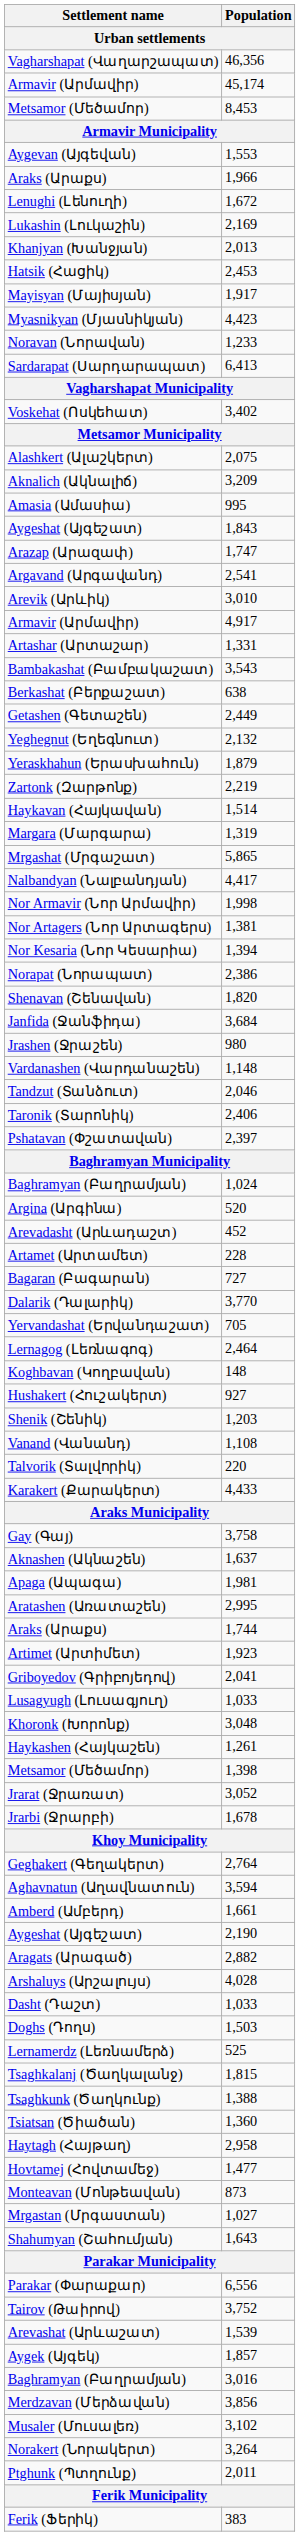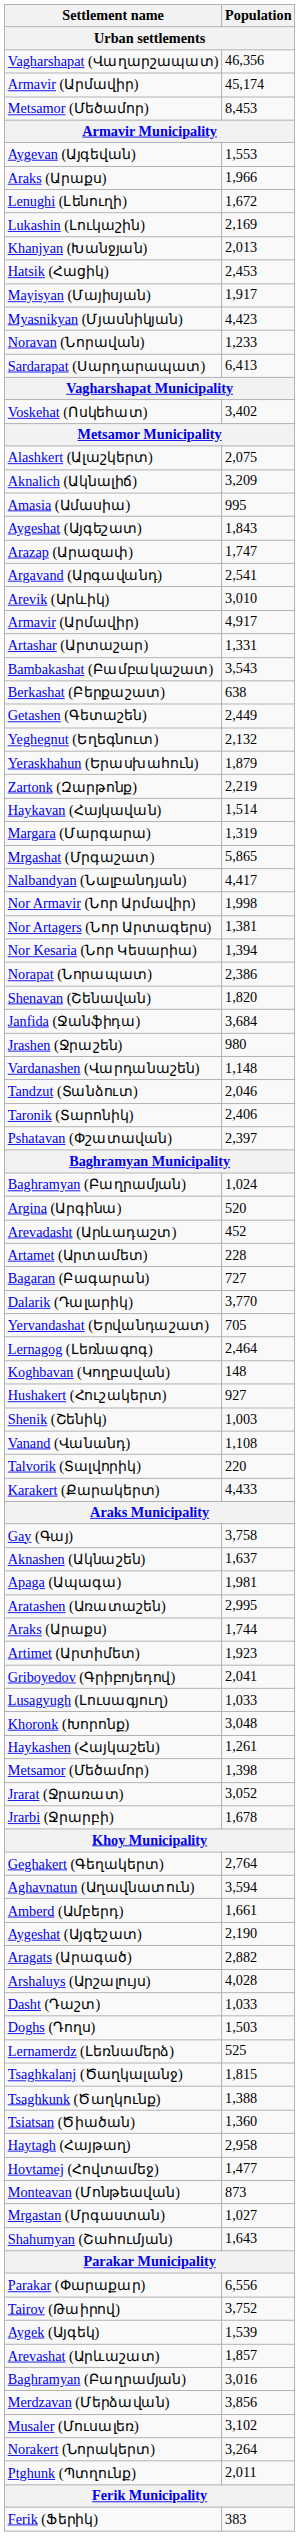(241, 1419) 1,203 -> (241, 1419) 1,003
(84, 2332) Arevashat (Արևաշատ) -> (53, 2332) Aygek (Այգեկ)
(53, 2356) Aygek (Այգեկ) -> (84, 2356) Arevashat (Արևաշատ)
